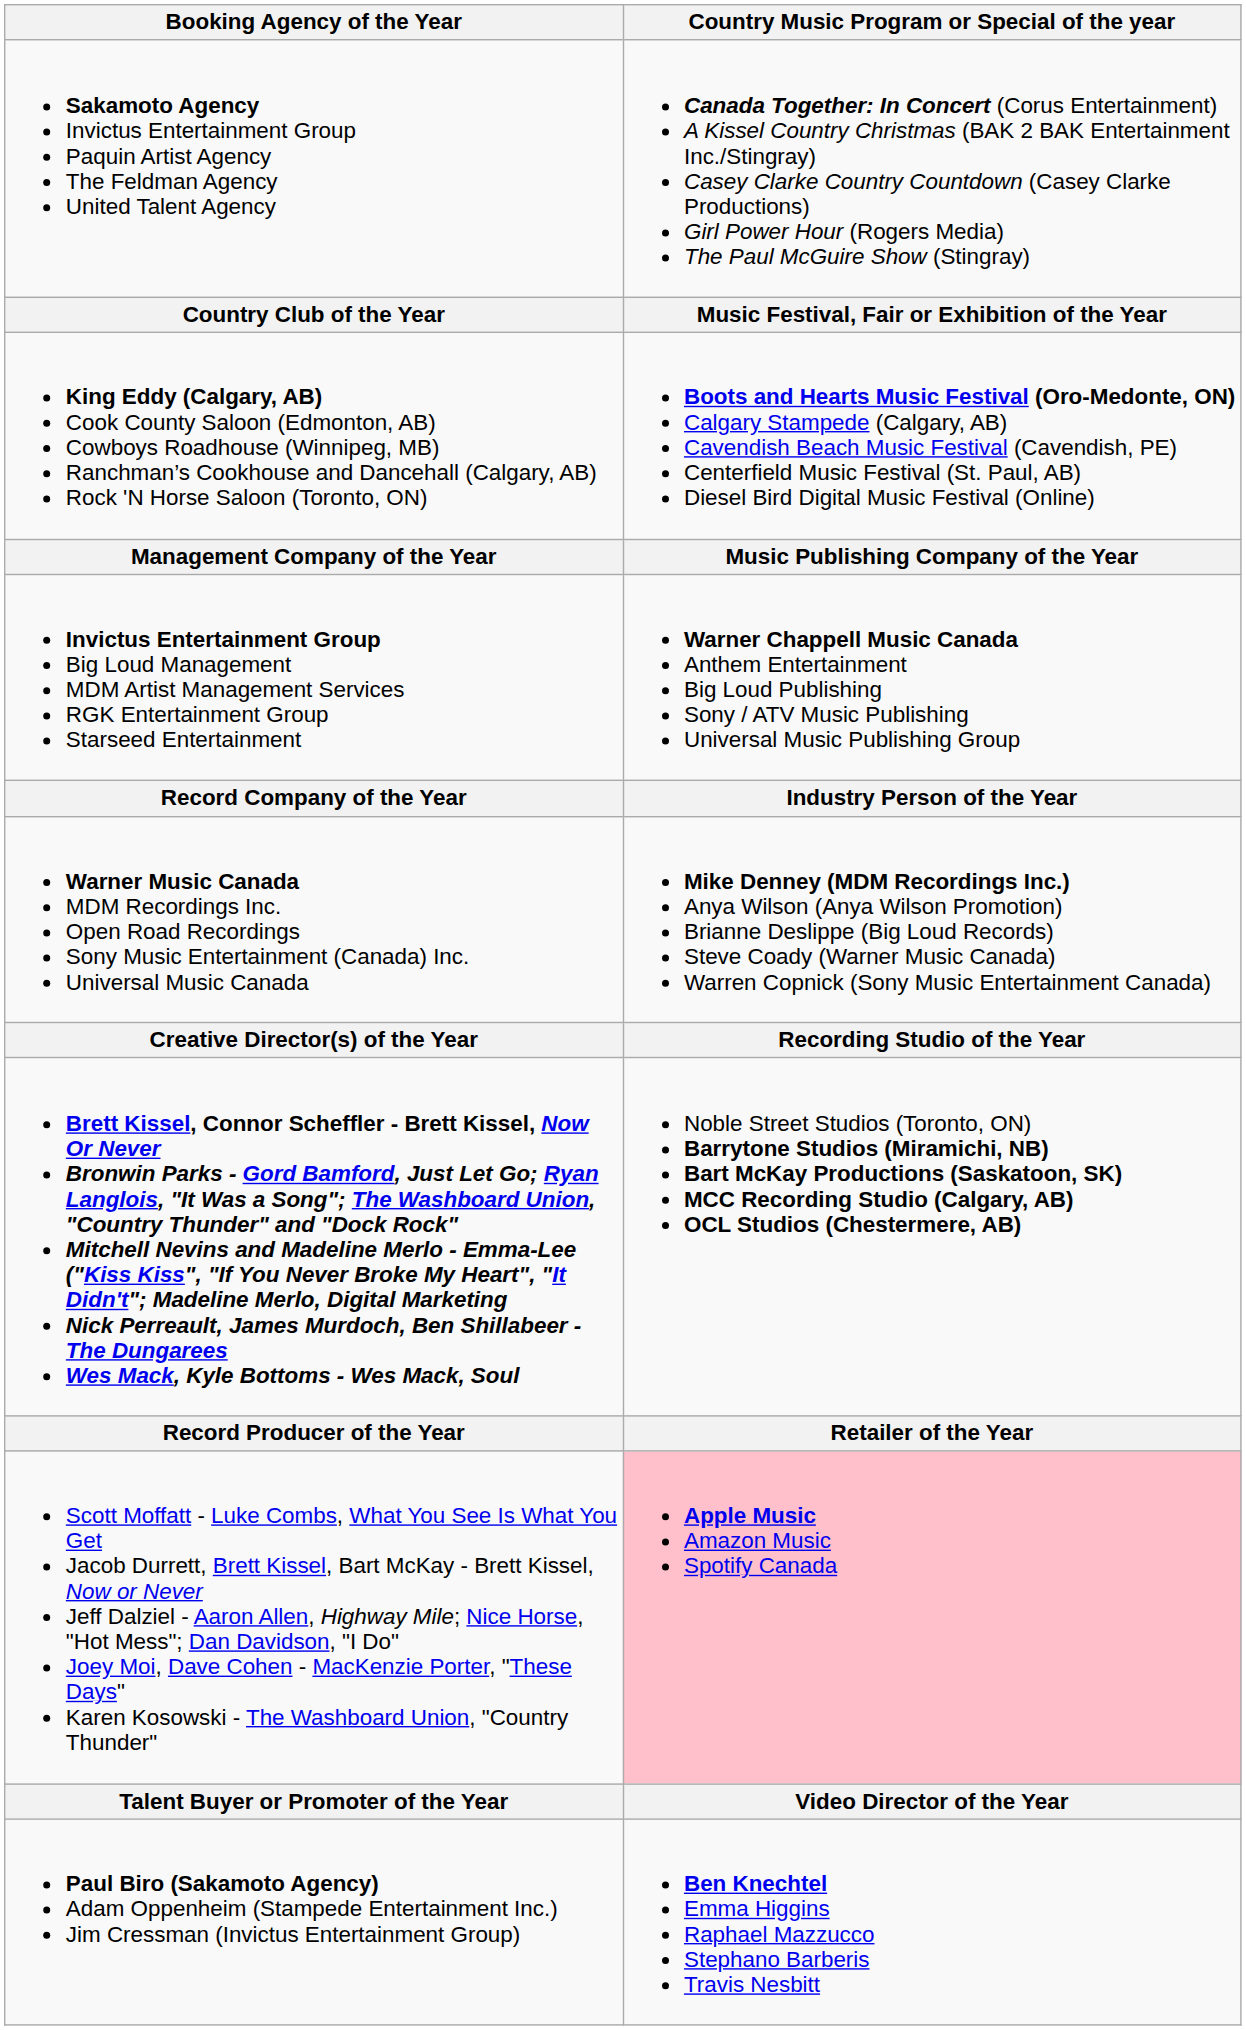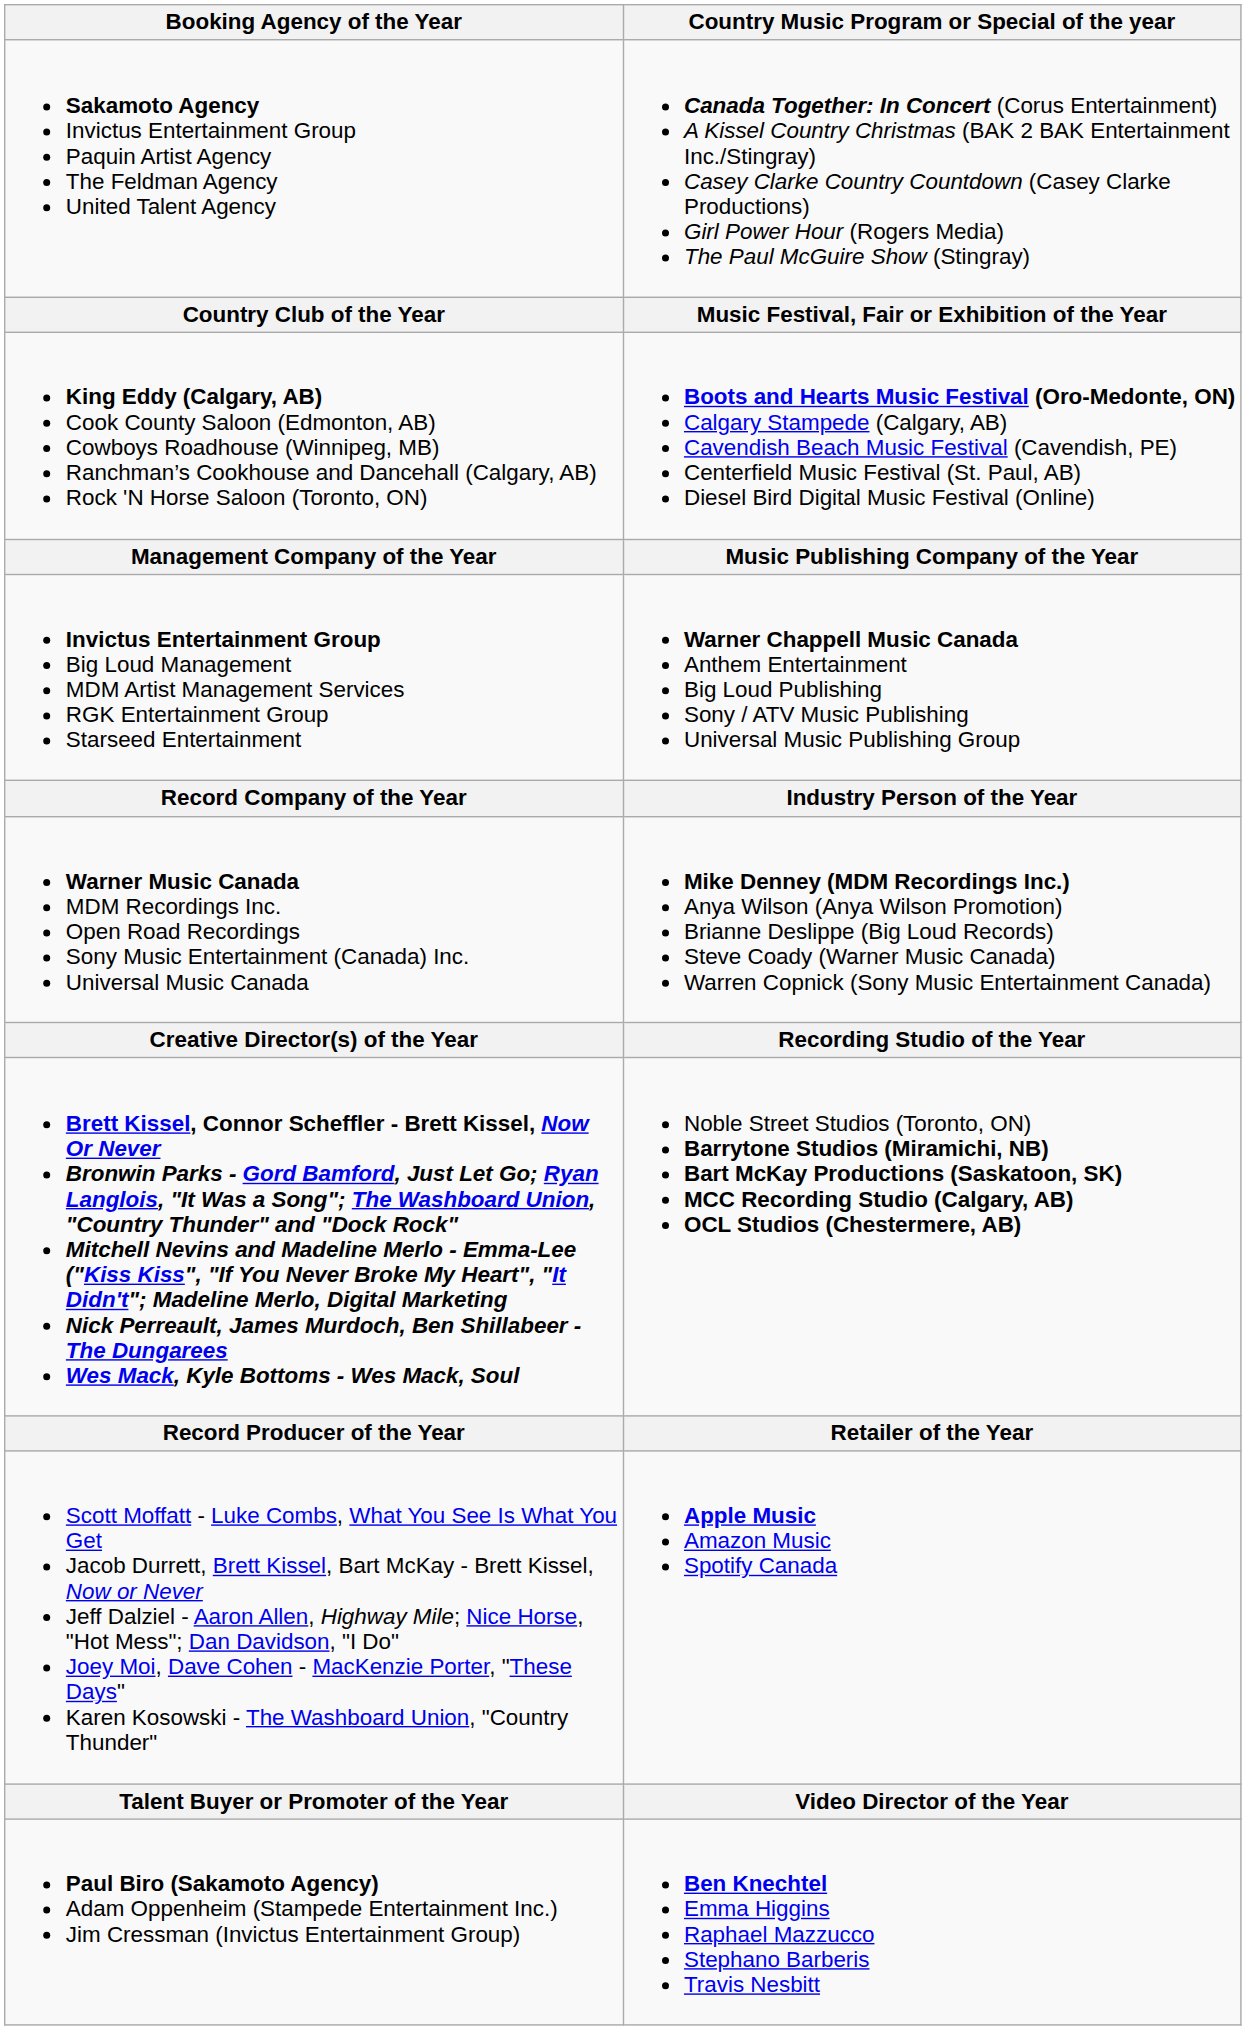(932, 1542) pink background -> (932, 1542) no background
